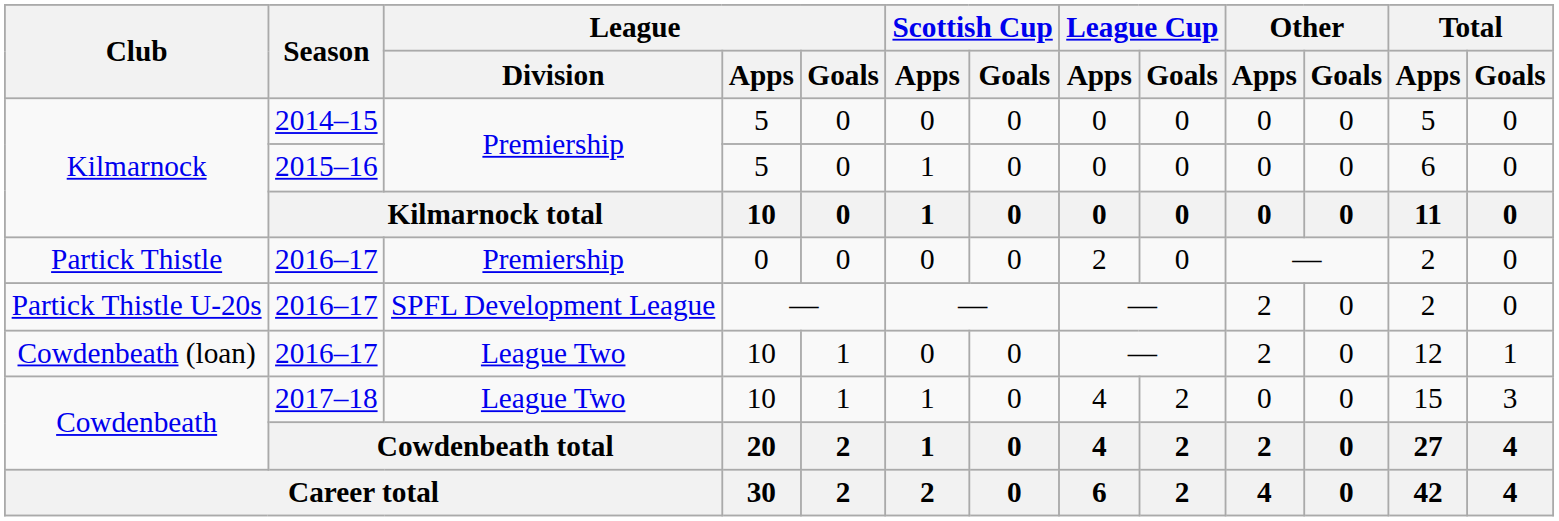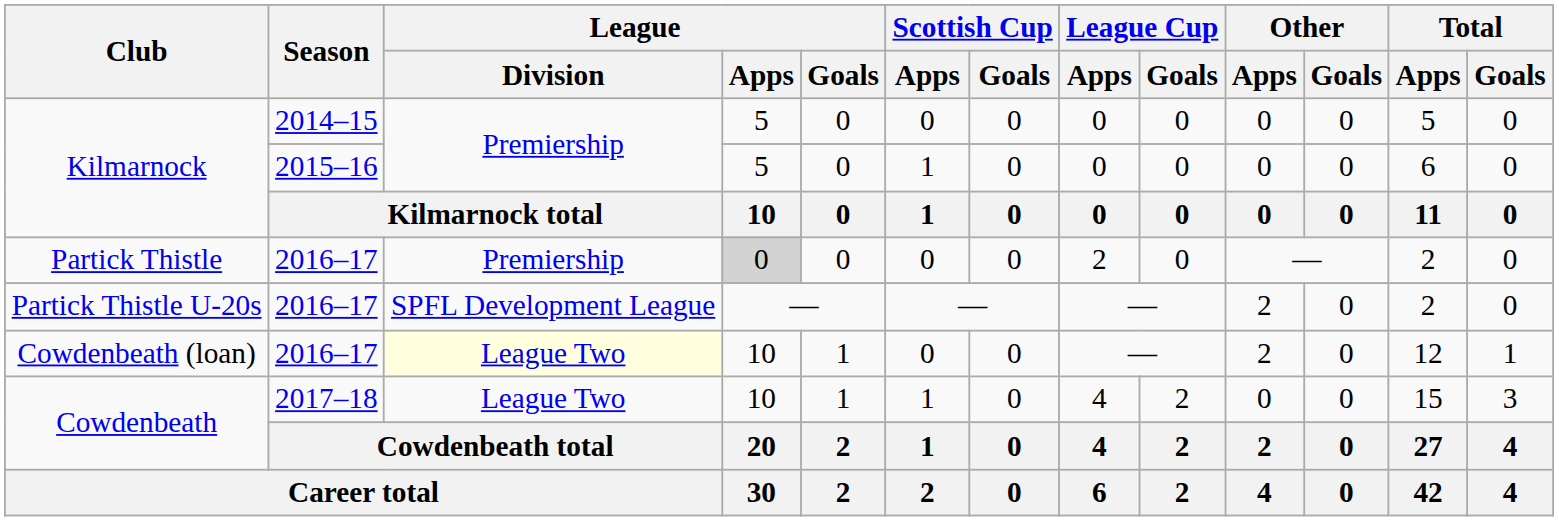(761, 259) no background -> (761, 259) lightgrey background
(553, 352) no background -> (553, 352) lightyellow background
